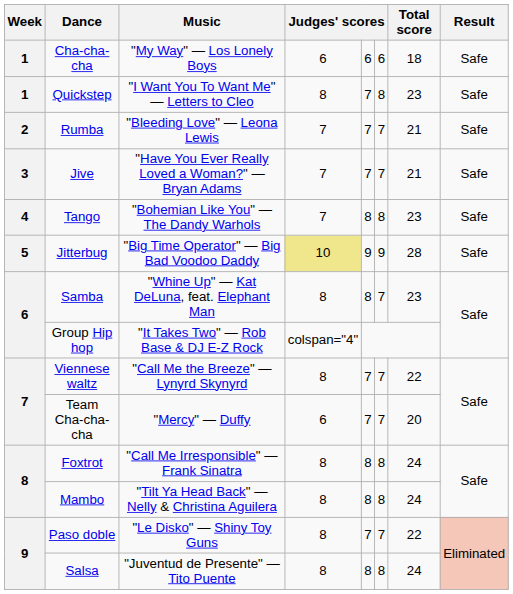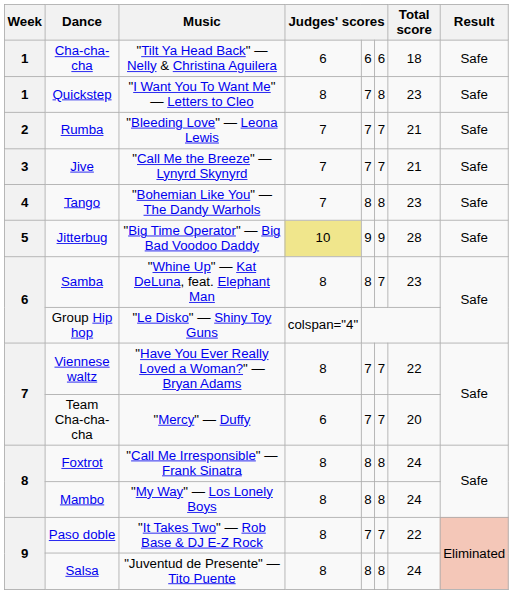(202, 58) "My Way" — Los Lonely Boys -> (202, 58) "Tilt Ya Head Back" — Nelly & Christina Aguilera
(202, 173) "Have You Ever Really Loved a Woman?" — Bryan Adams -> (202, 166) "Call Me the Breeze" — Lynyrd Skynyrd
(202, 340) "It Takes Two" — Rob Base & DJ E-Z Rock -> (202, 325) "Le Disko" — Shiny Toy Guns
(202, 376) "Call Me the Breeze" — Lynyrd Skynyrd -> (202, 368) "Have You Ever Really Loved a Woman?" — Bryan Adams
(202, 499) "Tilt Ya Head Back" — Nelly & Christina Aguilera -> (202, 499) "My Way" — Los Lonely Boys
(202, 535) "Le Disko" — Shiny Toy Guns -> (202, 535) "It Takes Two" — Rob Base & DJ E-Z Rock
